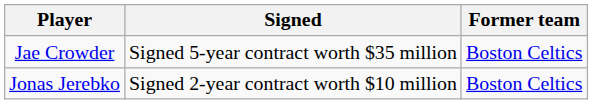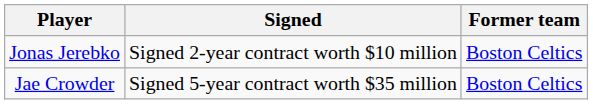rows swapped: (65, 83) <-> (65, 51)
